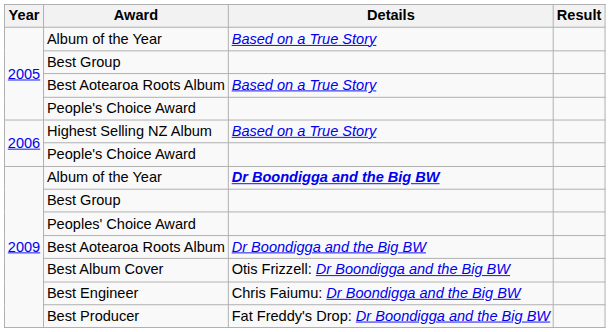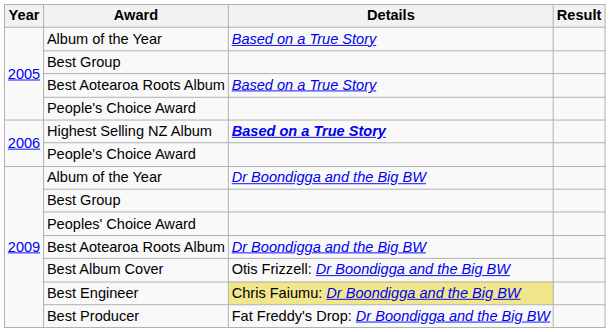(304, 131) normal -> (309, 131) bold
(336, 177) bold -> (329, 177) normal
(376, 293) no background -> (376, 293) khaki background
